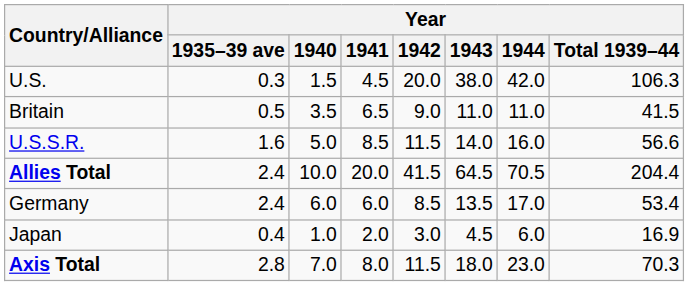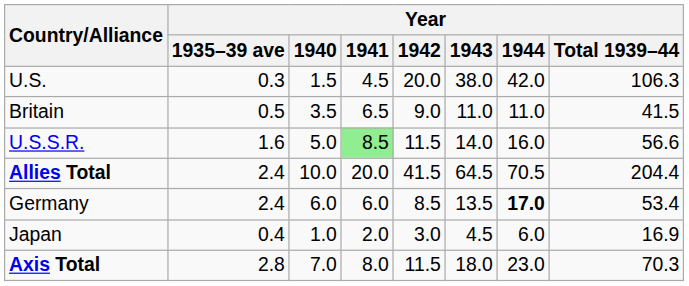(375, 142) no background -> (375, 142) lightgreen background
(526, 204) normal -> (526, 204) bold
